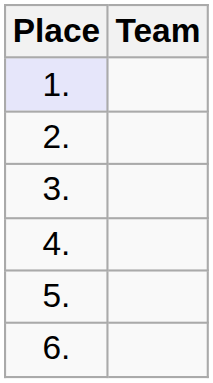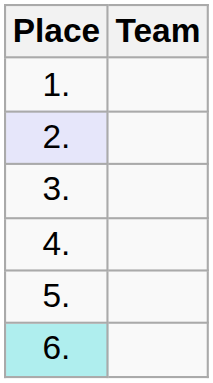(56, 84) lavender background -> (56, 84) no background
(56, 137) no background -> (56, 137) lavender background
(56, 349) no background -> (56, 349) paleturquoise background
